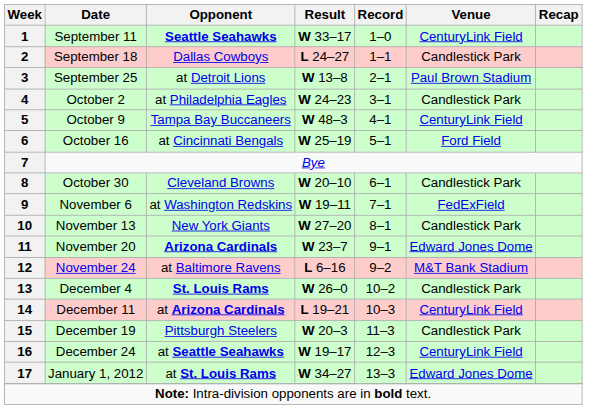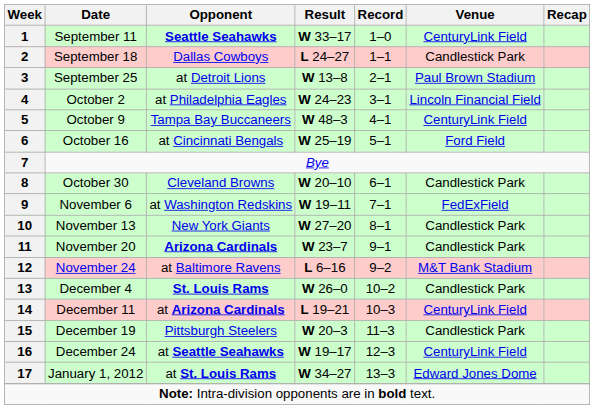(471, 99) Candlestick Park -> (475, 99) Lincoln Financial Field
(471, 246) Edward Jones Dome -> (475, 246) Candlestick Park
